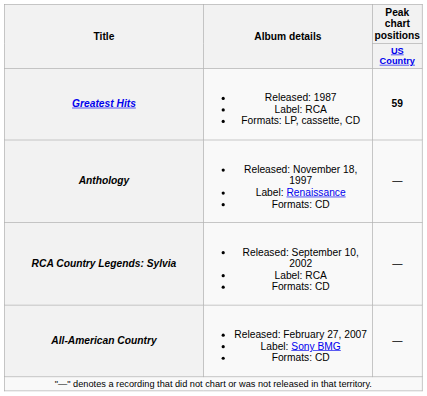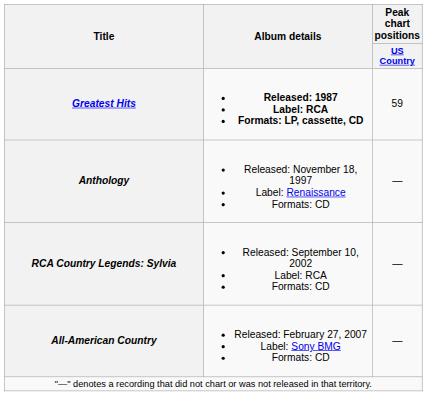(288, 110) normal -> (288, 110) bold
(397, 104) bold -> (397, 104) normal
